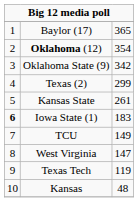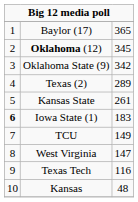(123, 48) 354 -> (123, 48) 345
(123, 83) 299 -> (123, 83) 289
(123, 170) 119 -> (123, 170) 116
